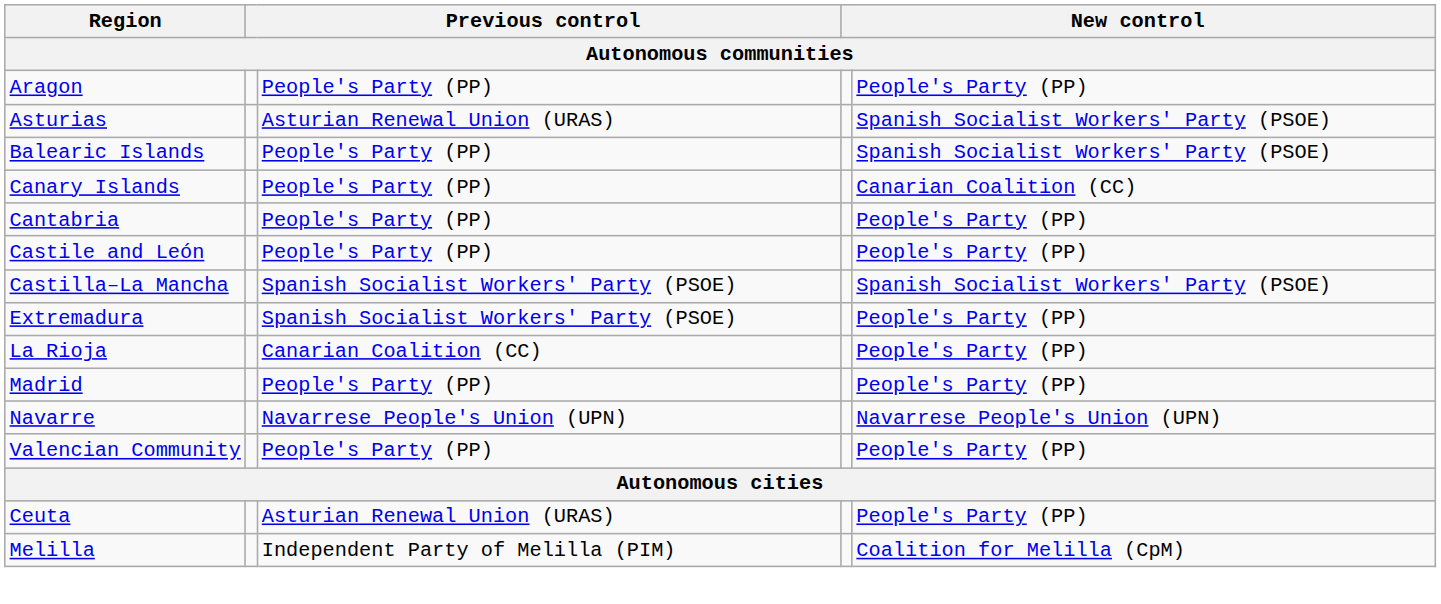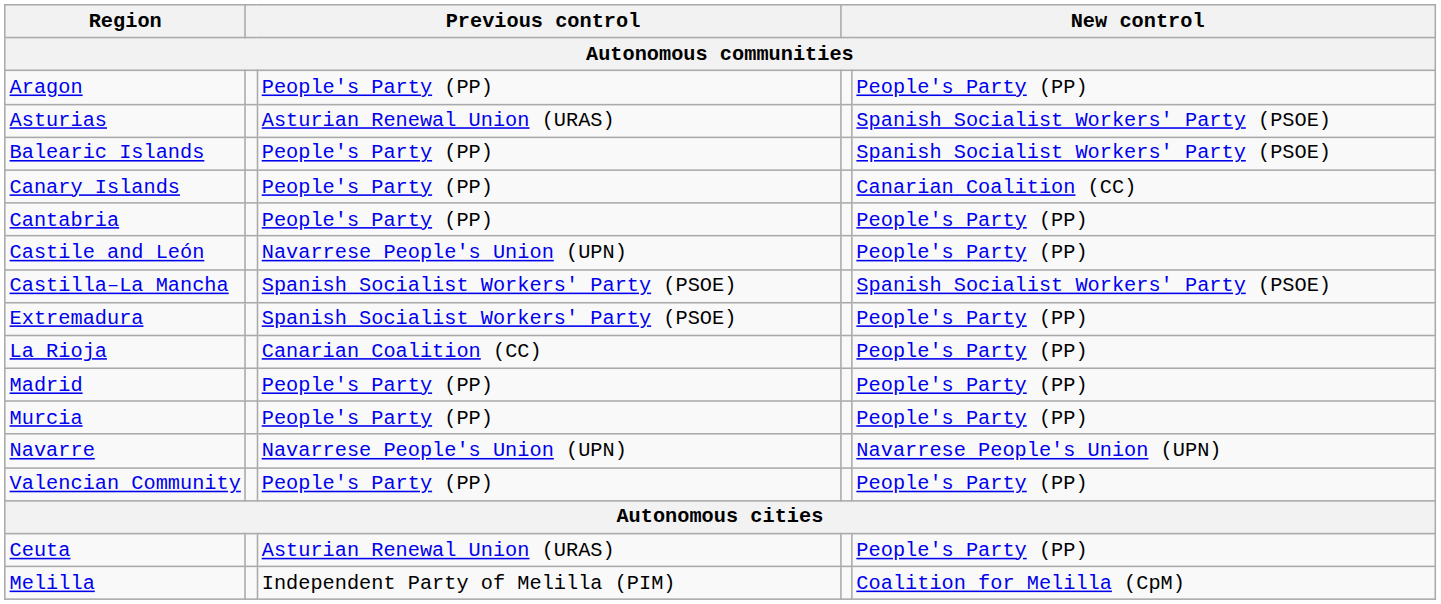(377, 253) People's Party (PP) -> (444, 253) Navarrese People's Union (UPN)
+ row: (46, 418)
